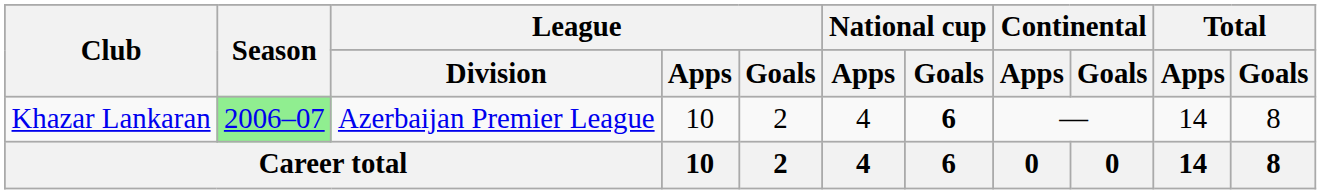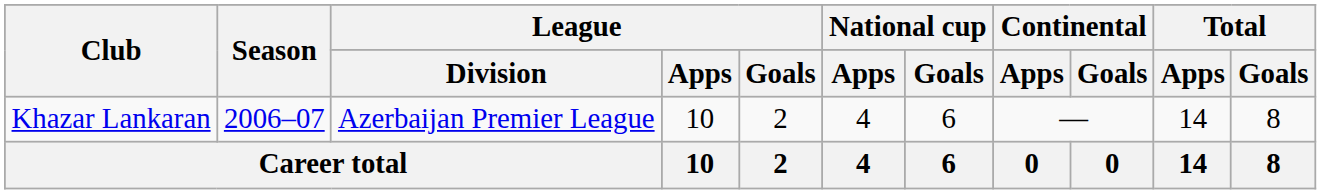(274, 118) lightgreen background -> (274, 118) no background
(949, 118) bold -> (949, 118) normal
